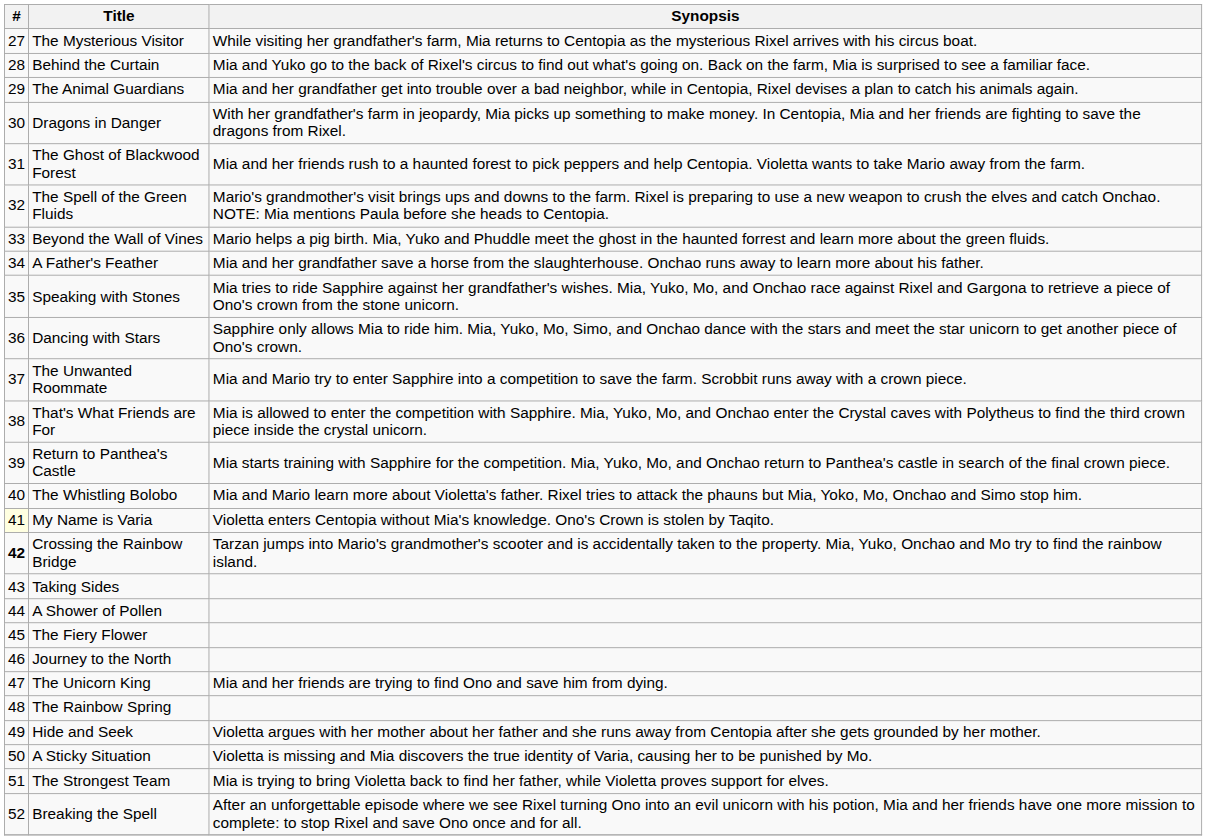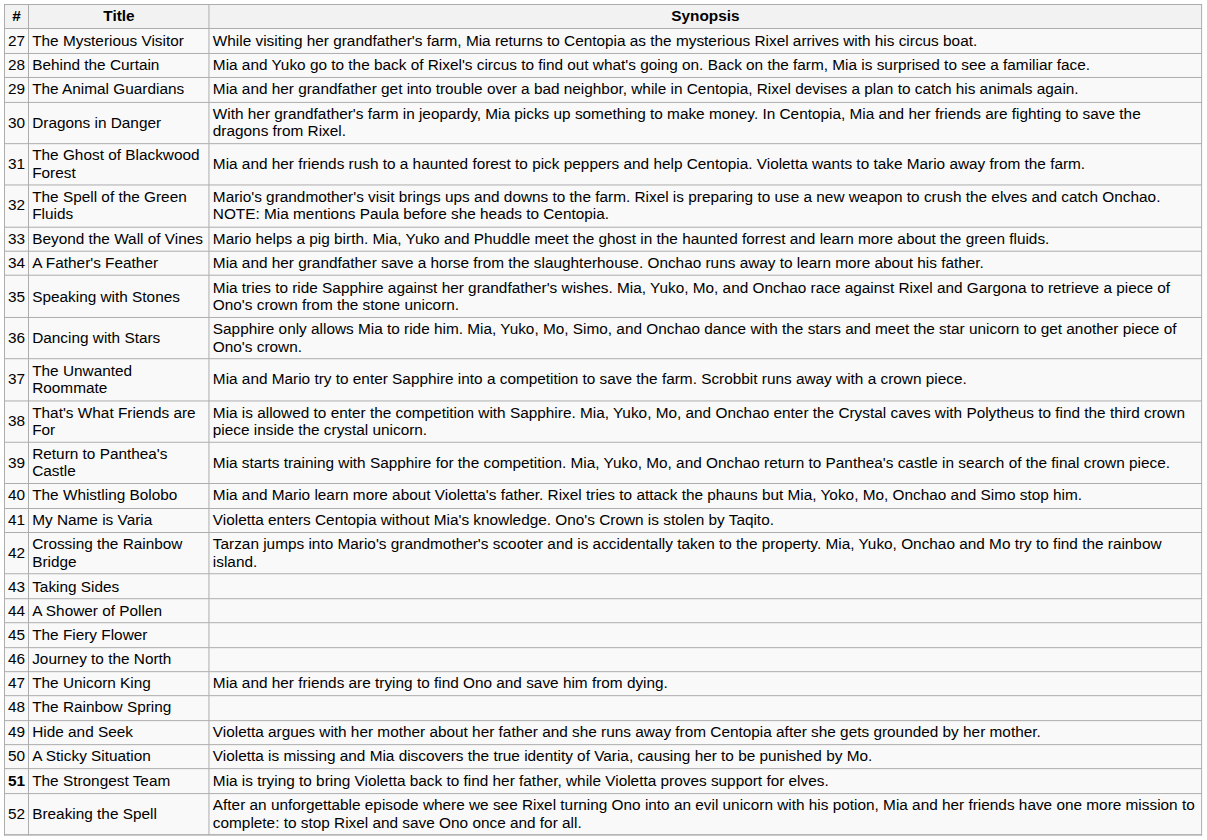(17, 520) lightyellow background -> (17, 520) no background
(17, 553) bold -> (17, 553) normal
(17, 781) normal -> (17, 781) bold
